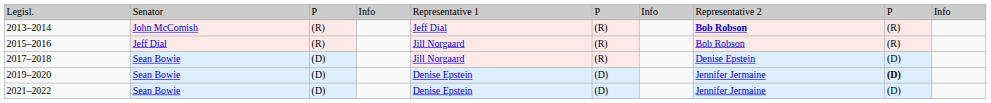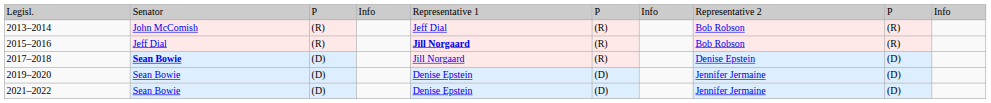(721, 28) bold -> (720, 28) normal
(439, 43) normal -> (441, 43) bold
(156, 59) normal -> (157, 59) bold
(894, 75) bold -> (894, 75) normal
